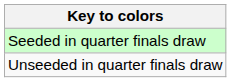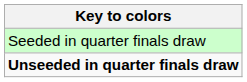(115, 64) normal -> (123, 64) bold
